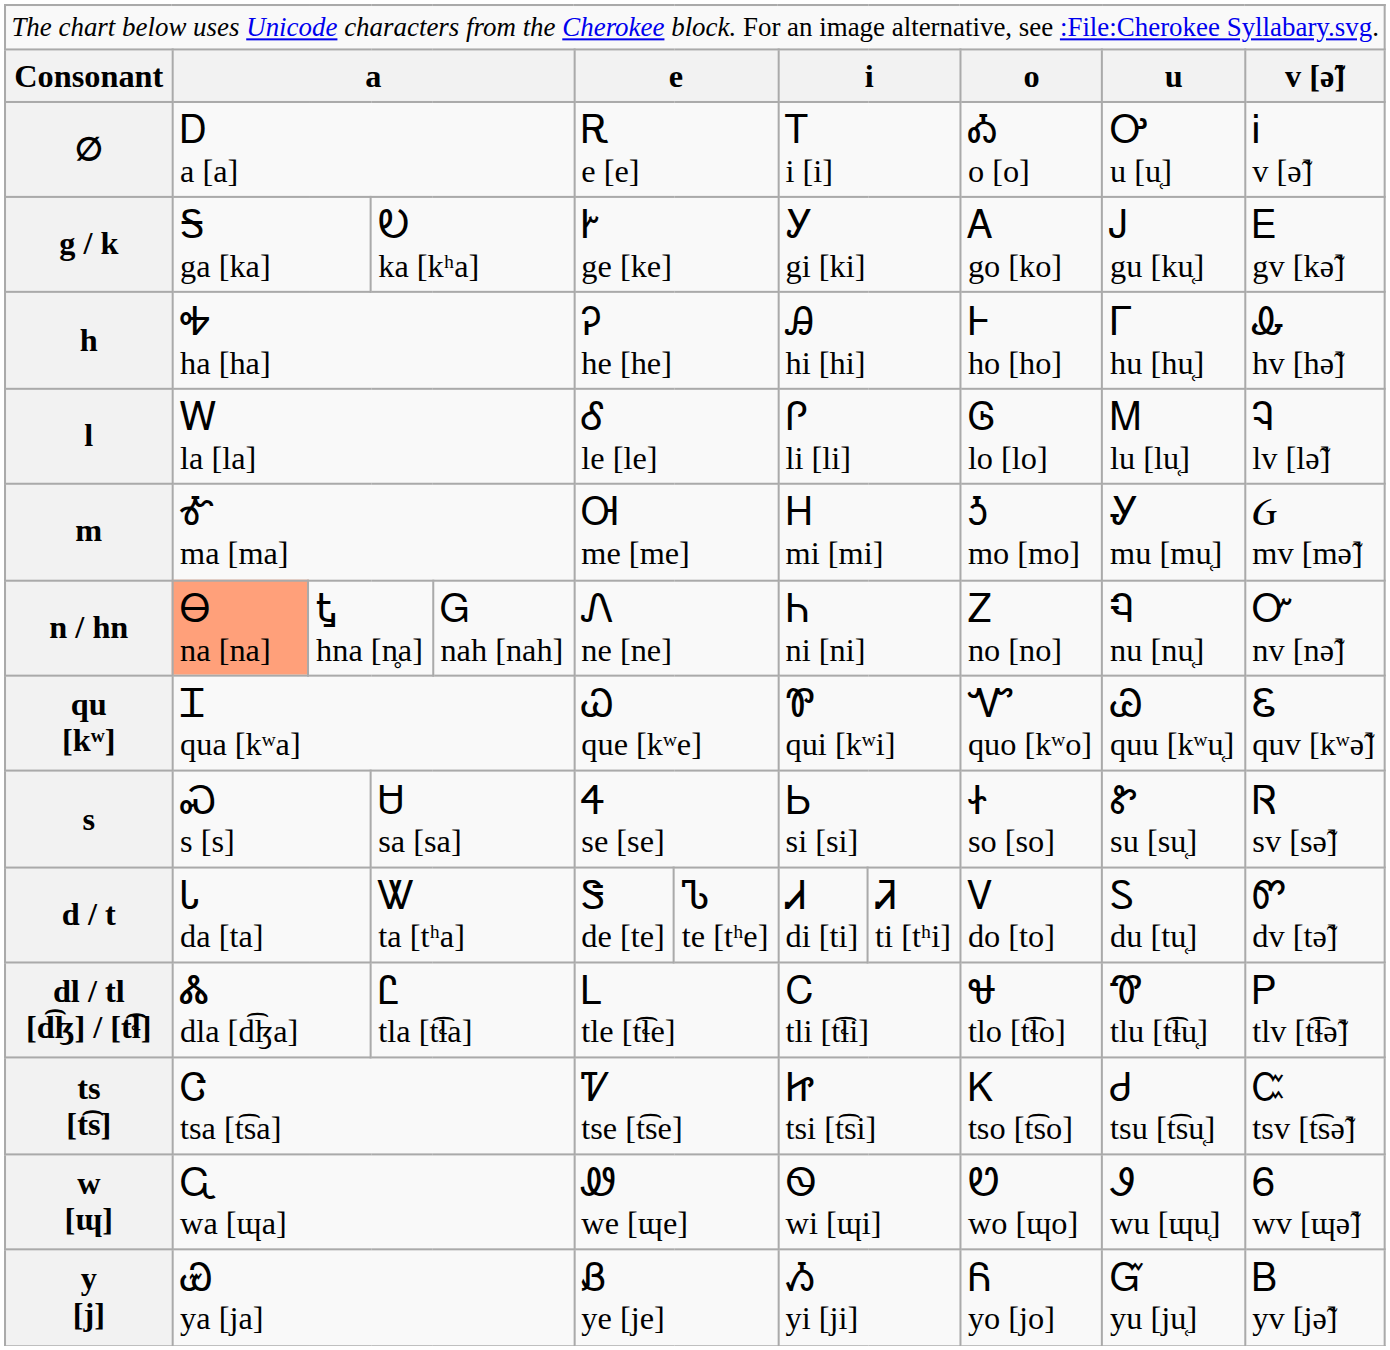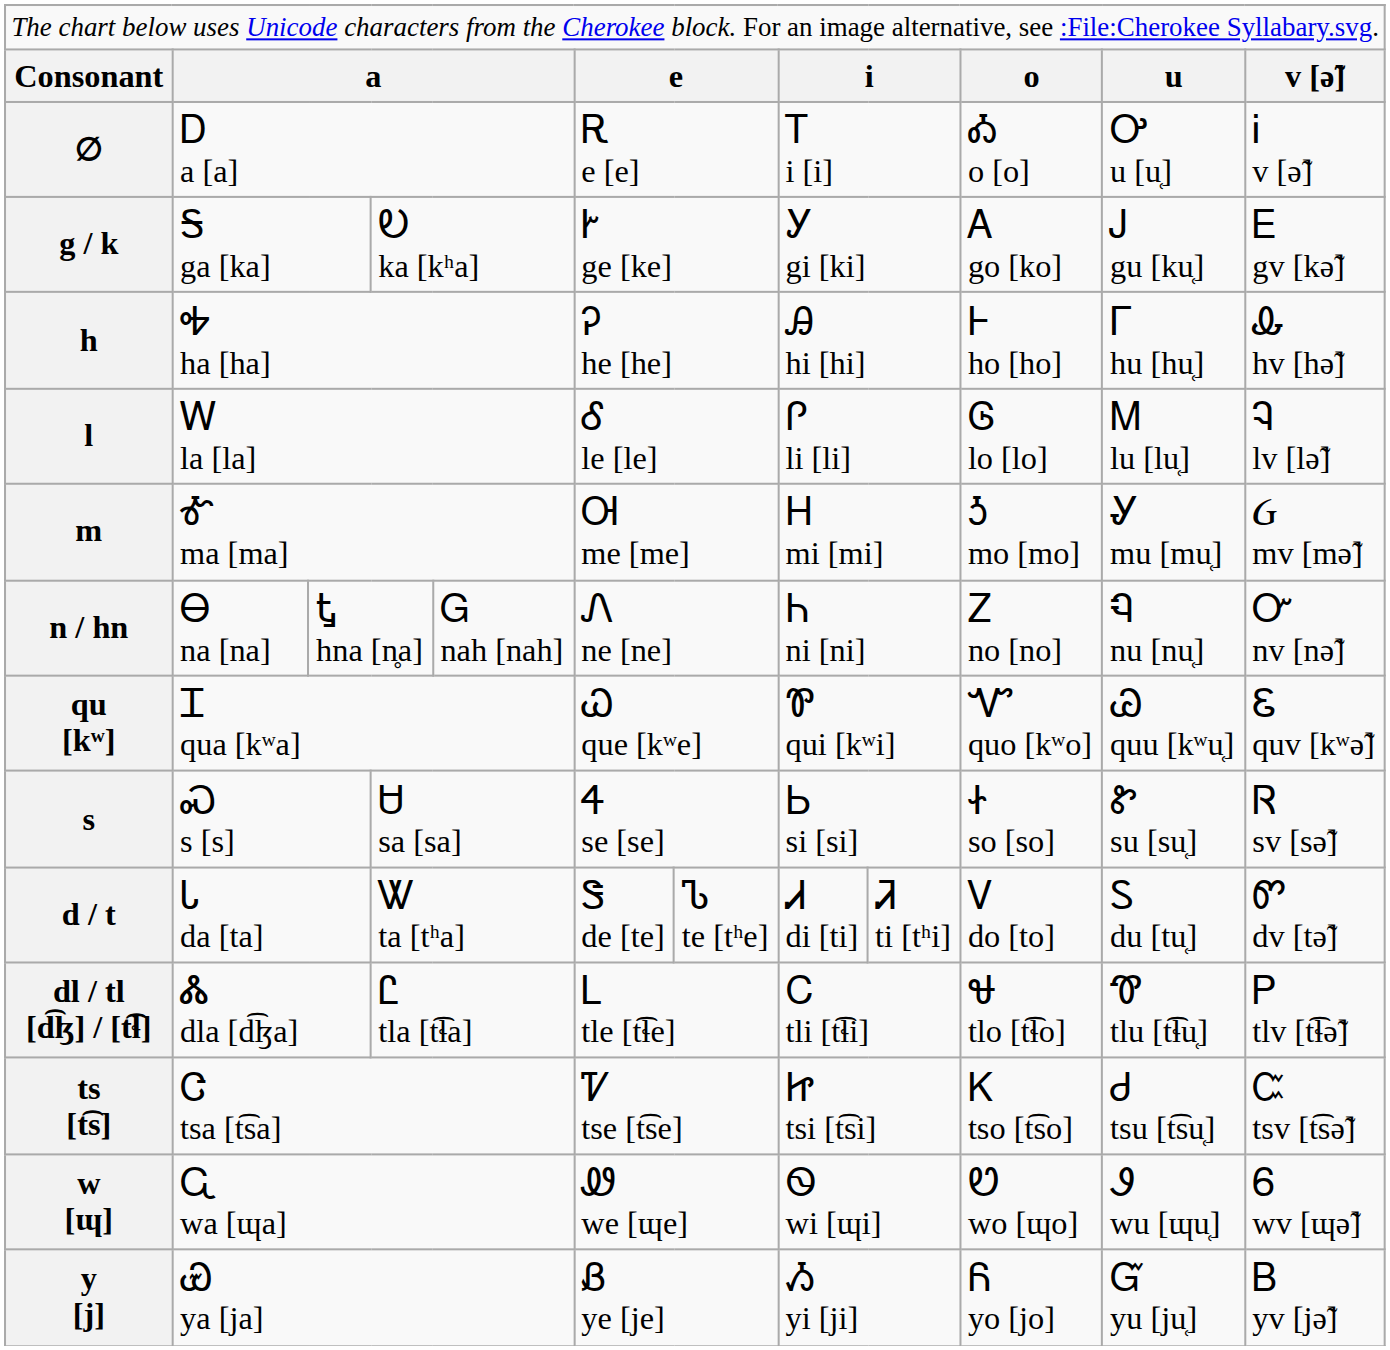(225, 627) lightsalmon background -> (225, 627) no background
